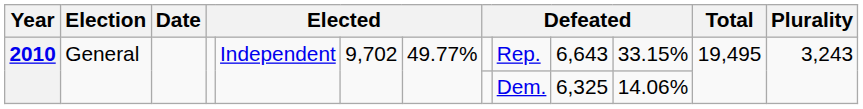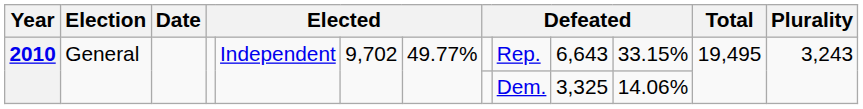(582, 86) 6,325 -> (582, 86) 3,325
